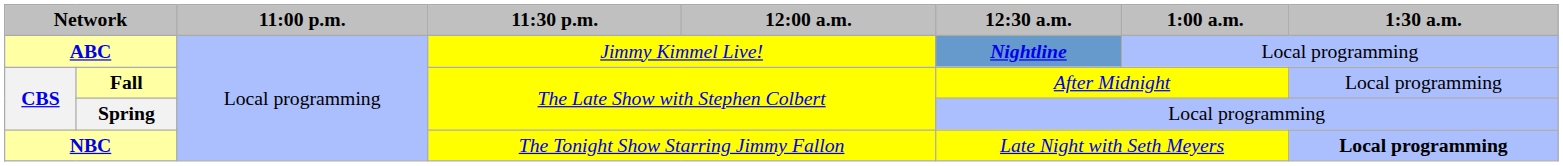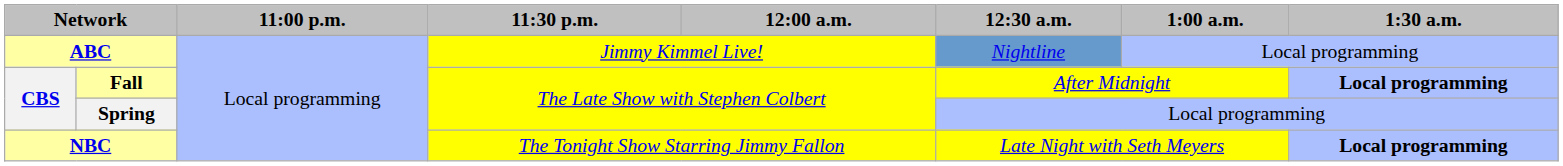(1028, 51) bold -> (1028, 51) normal
(1423, 82) normal -> (1423, 82) bold
